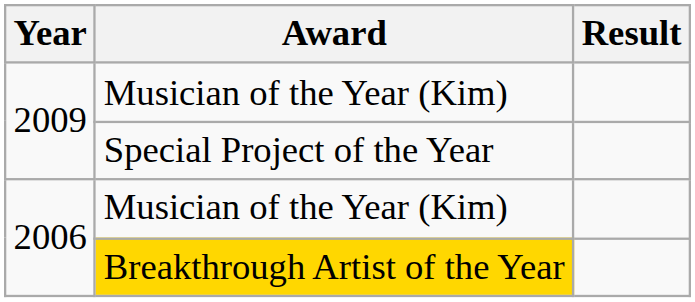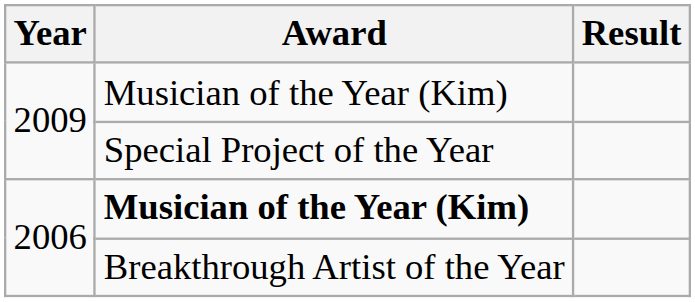(306, 207) normal -> (316, 207) bold
(334, 265) gold background -> (334, 265) no background
